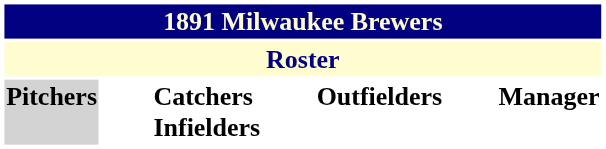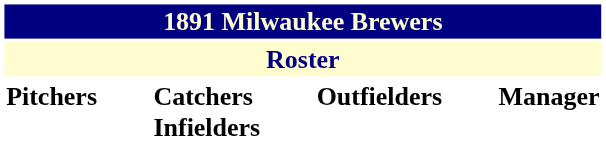(52, 96) lightgrey background -> (52, 96) no background
